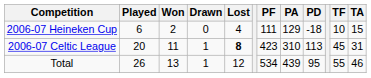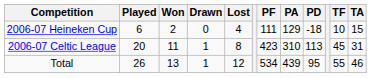(239, 47) bold -> (239, 47) normal
